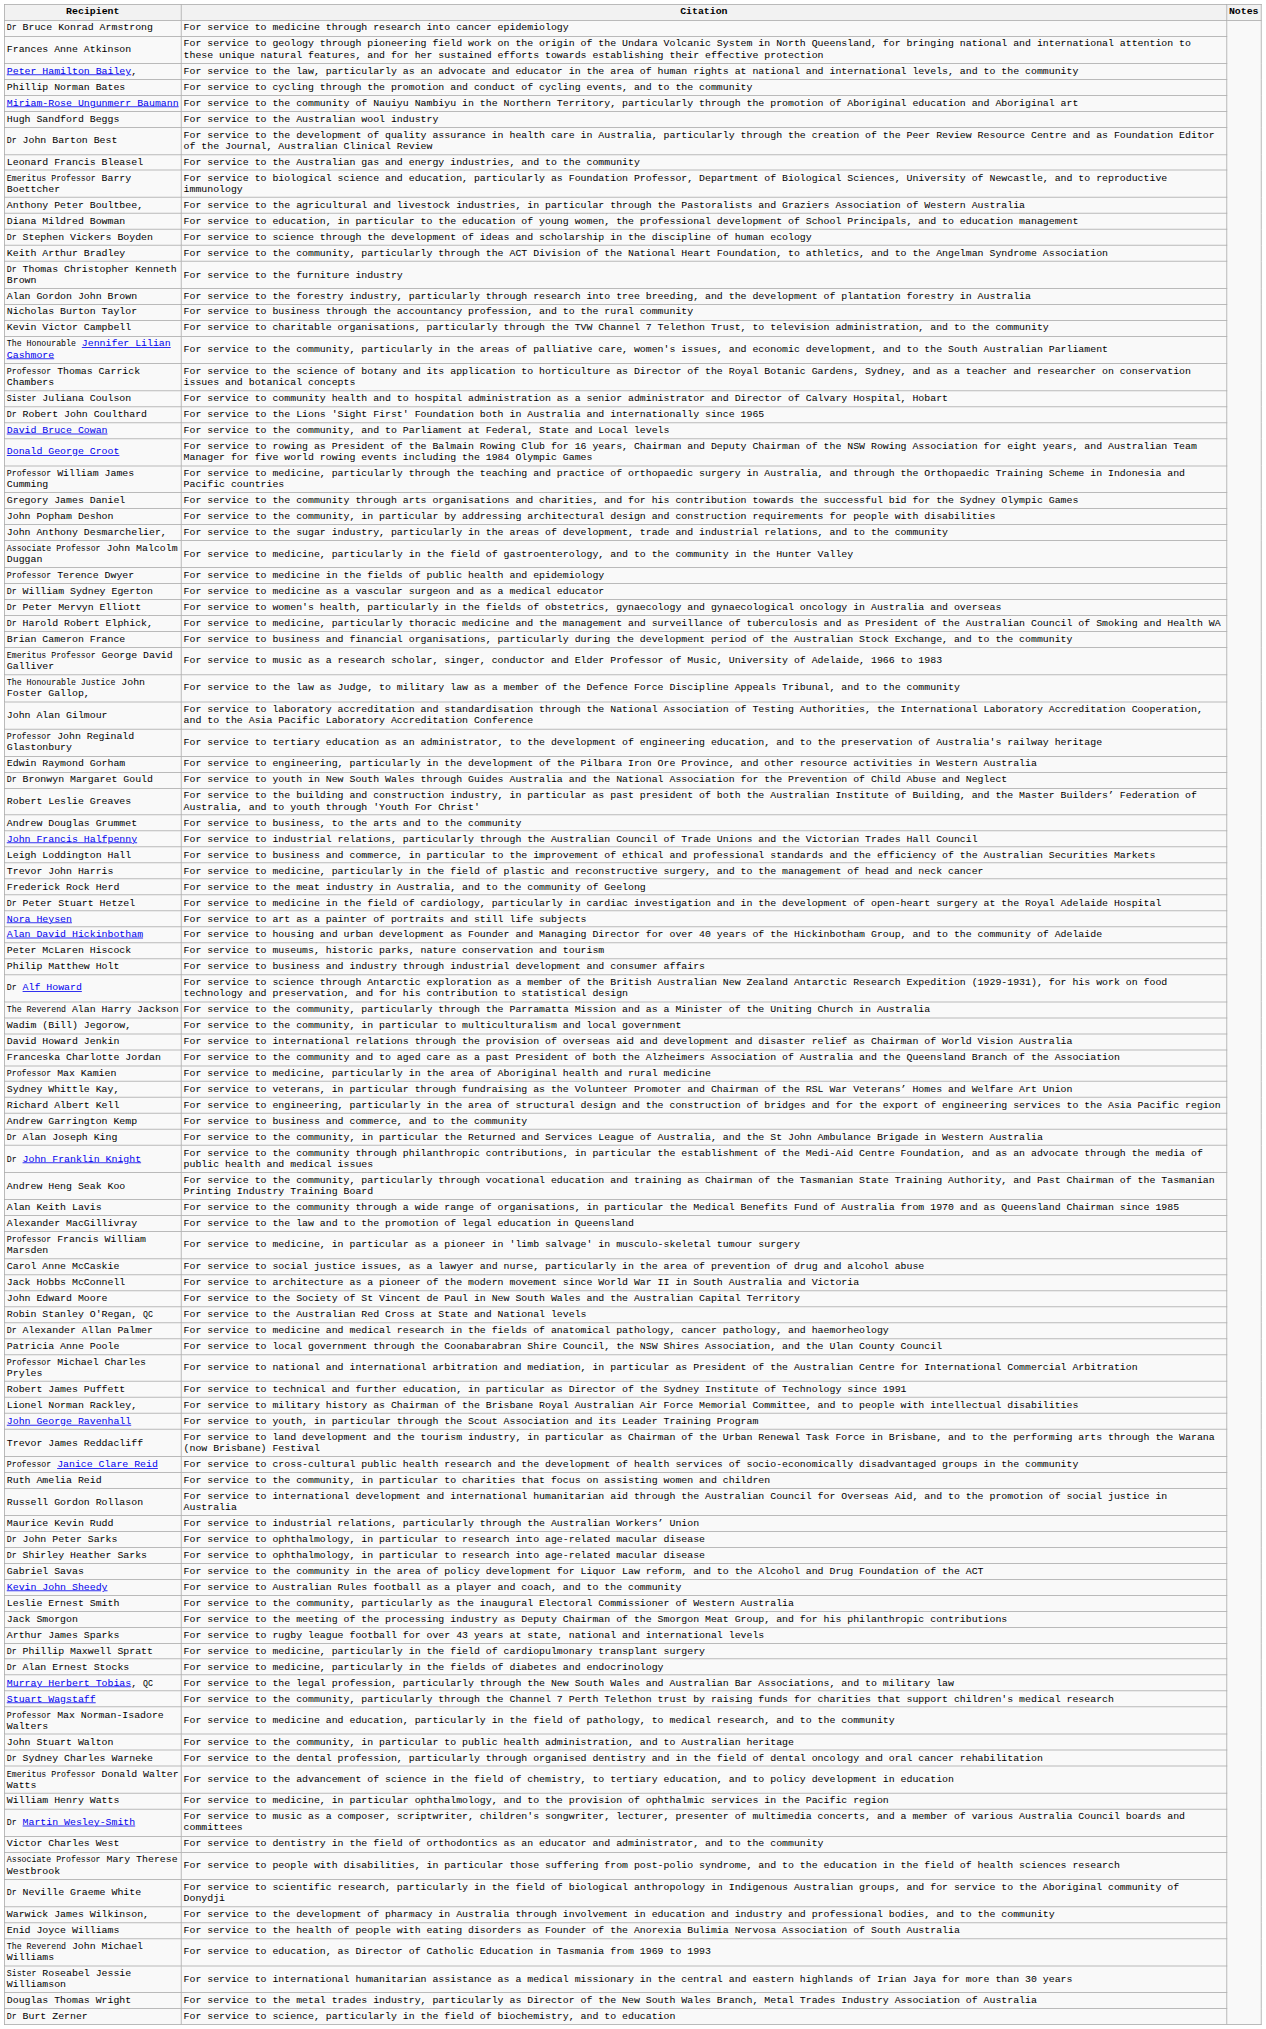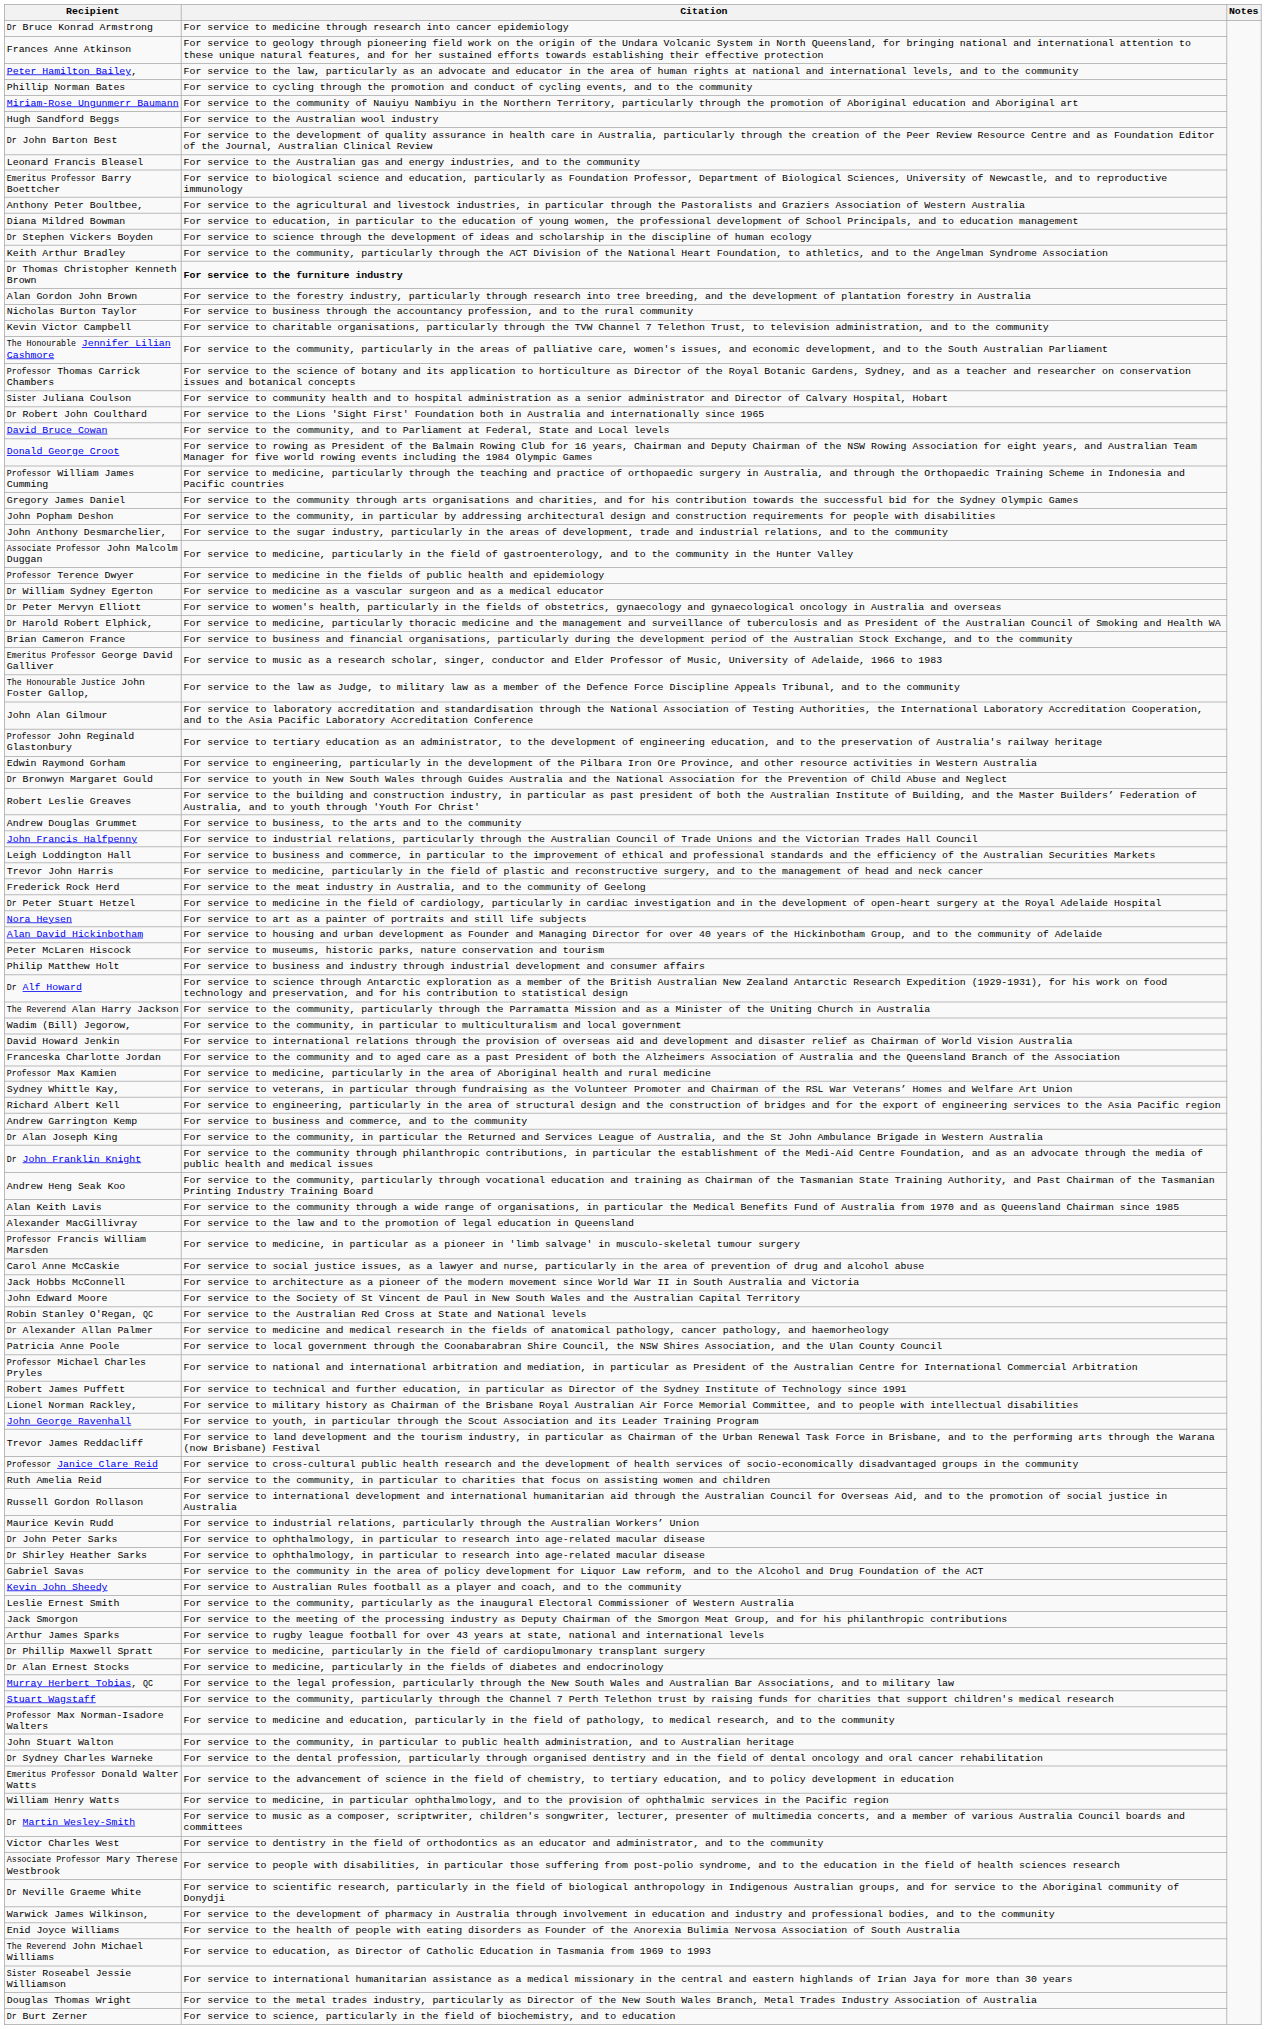(293, 275) normal -> (293, 275) bold
